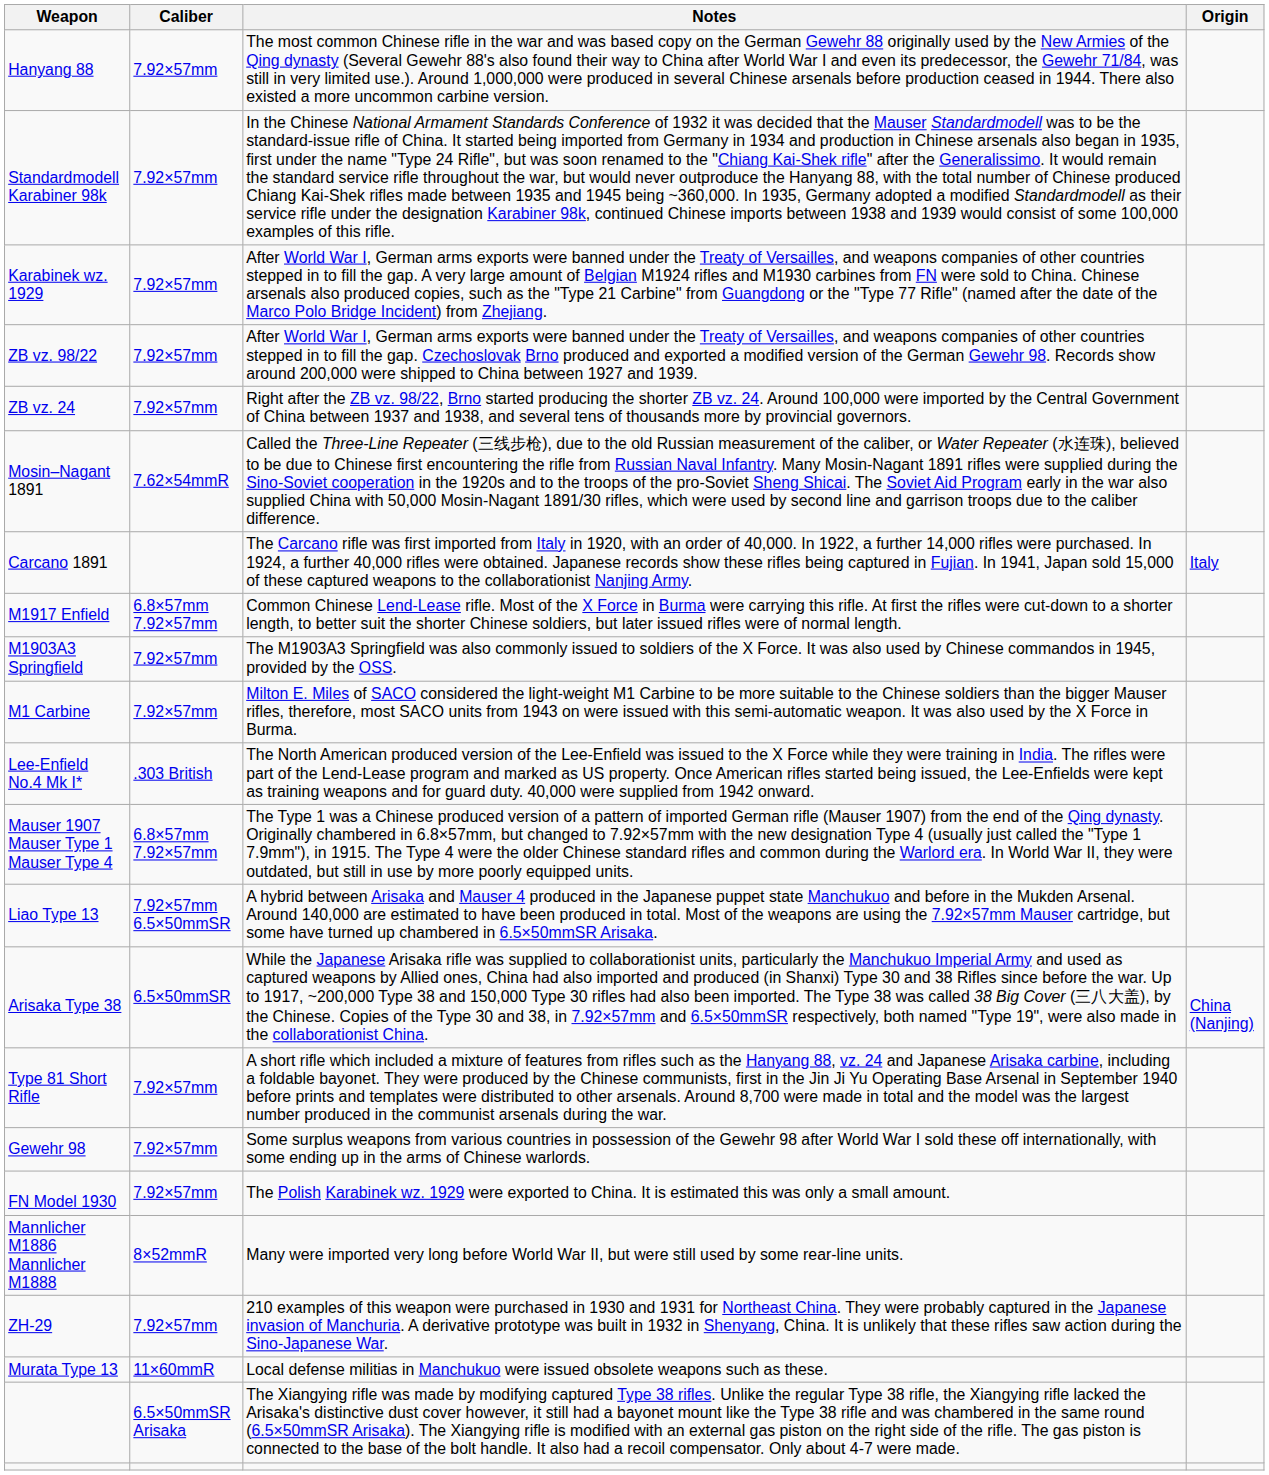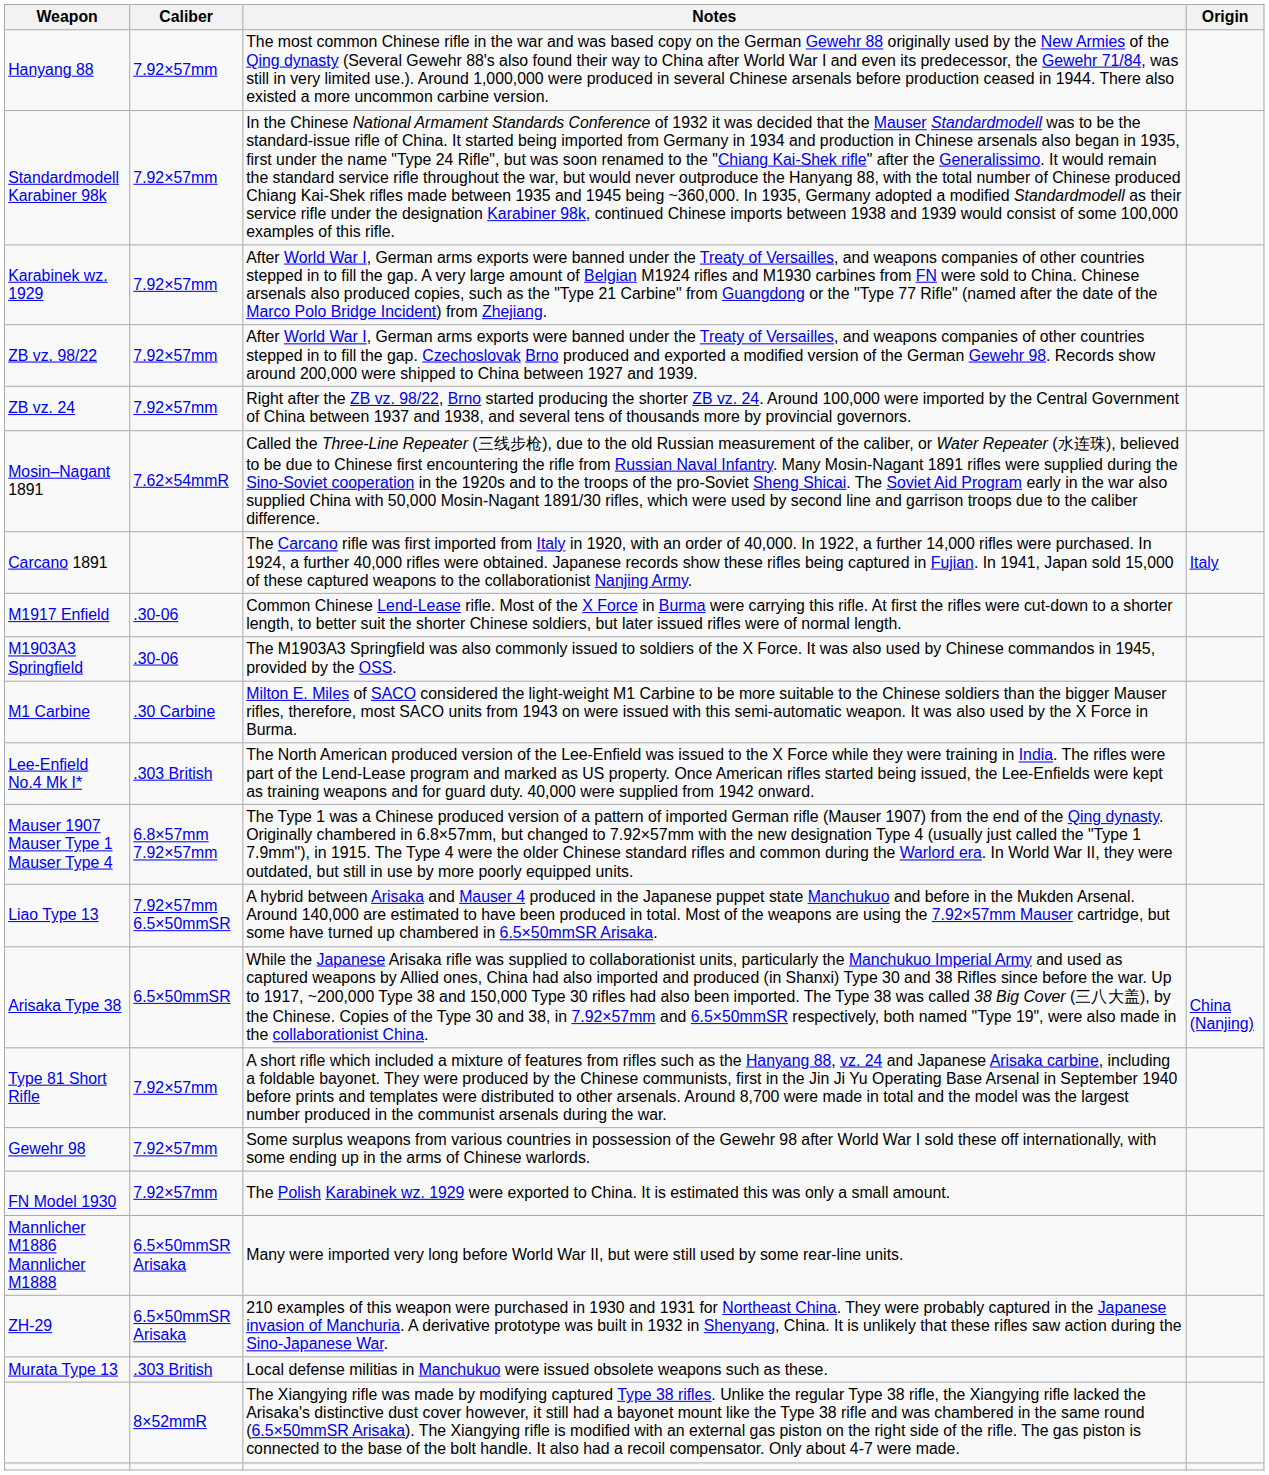(175, 614) 6.8×57mm 7.92×57mm -> (156, 614) .30-06
(175, 658) 7.92×57mm -> (156, 658) .30-06
(175, 711) 7.92×57mm -> (174, 711) .30 Carbine
(170, 1254) 8×52mmR -> (182, 1254) 6.5×50mmSR Arisaka
(175, 1325) 7.92×57mm -> (182, 1325) 6.5×50mmSR Arisaka
(174, 1369) 11×60mmR -> (173, 1369) .303 British
(182, 1422) 6.5×50mmSR Arisaka -> (170, 1422) 8×52mmR
